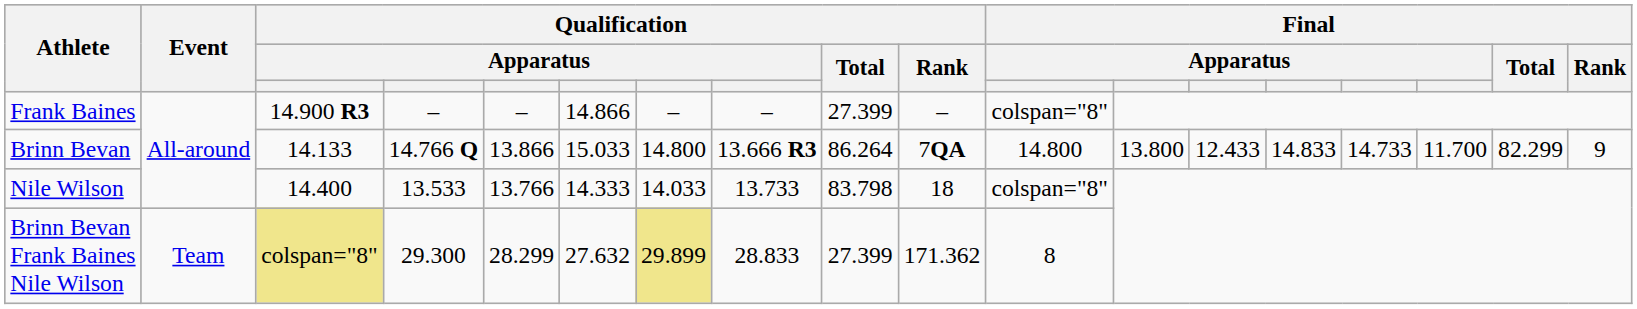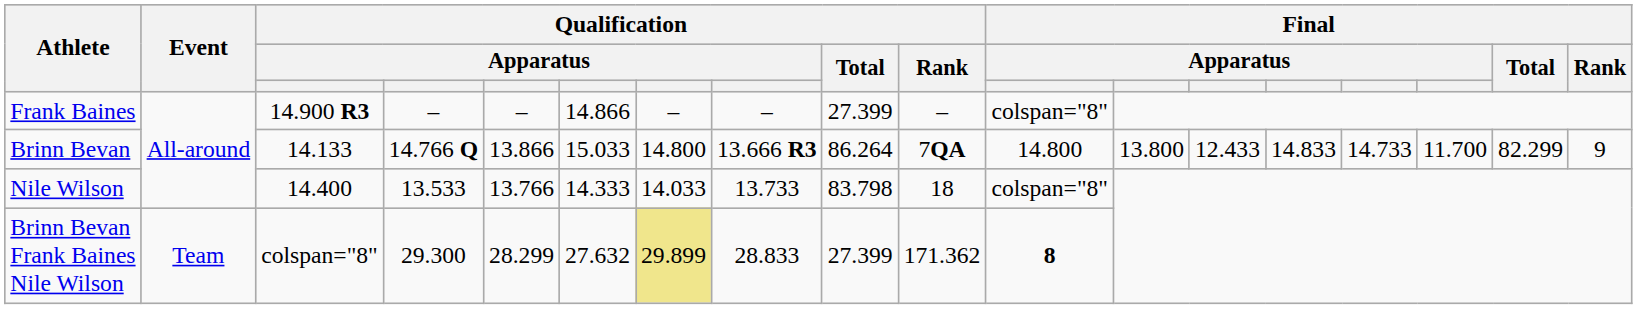(320, 255) khaki background -> (320, 255) no background
(1050, 255) normal -> (1050, 255) bold
